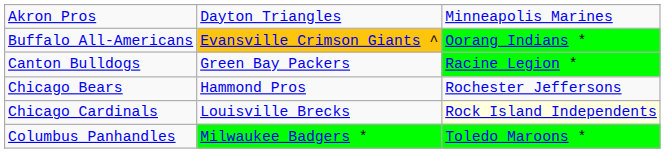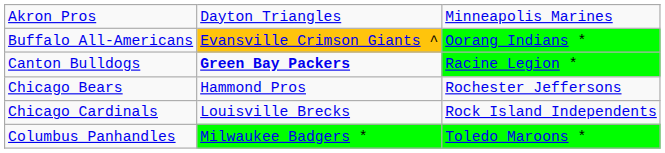(275, 64) normal -> (275, 64) bold
(551, 112) lightyellow background -> (551, 112) no background
